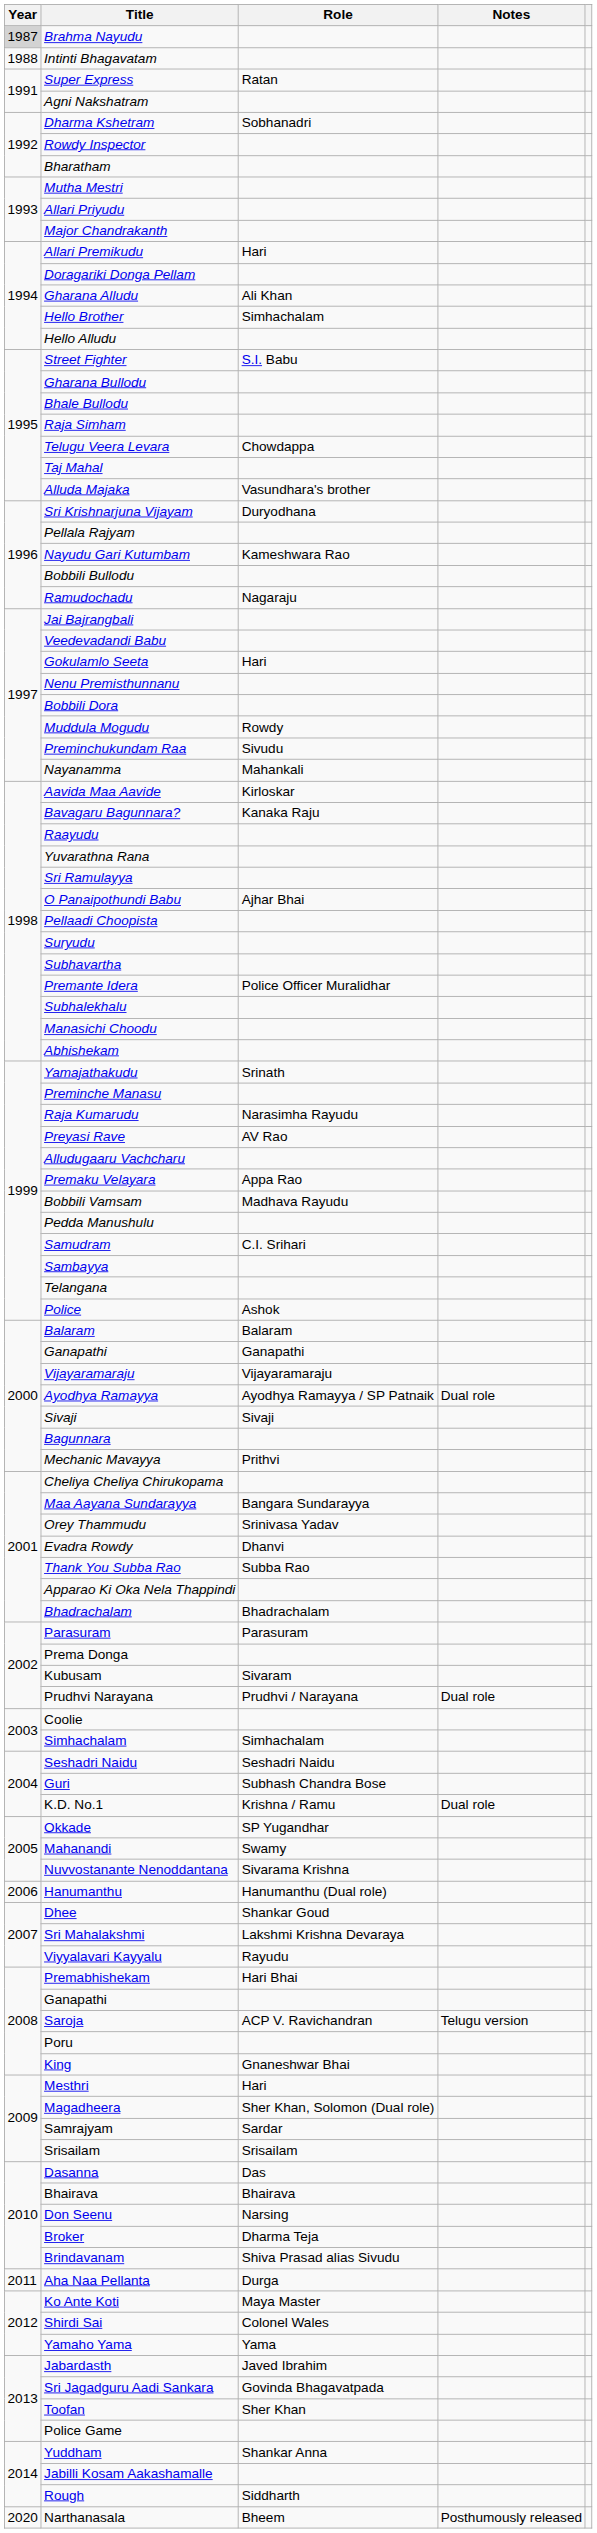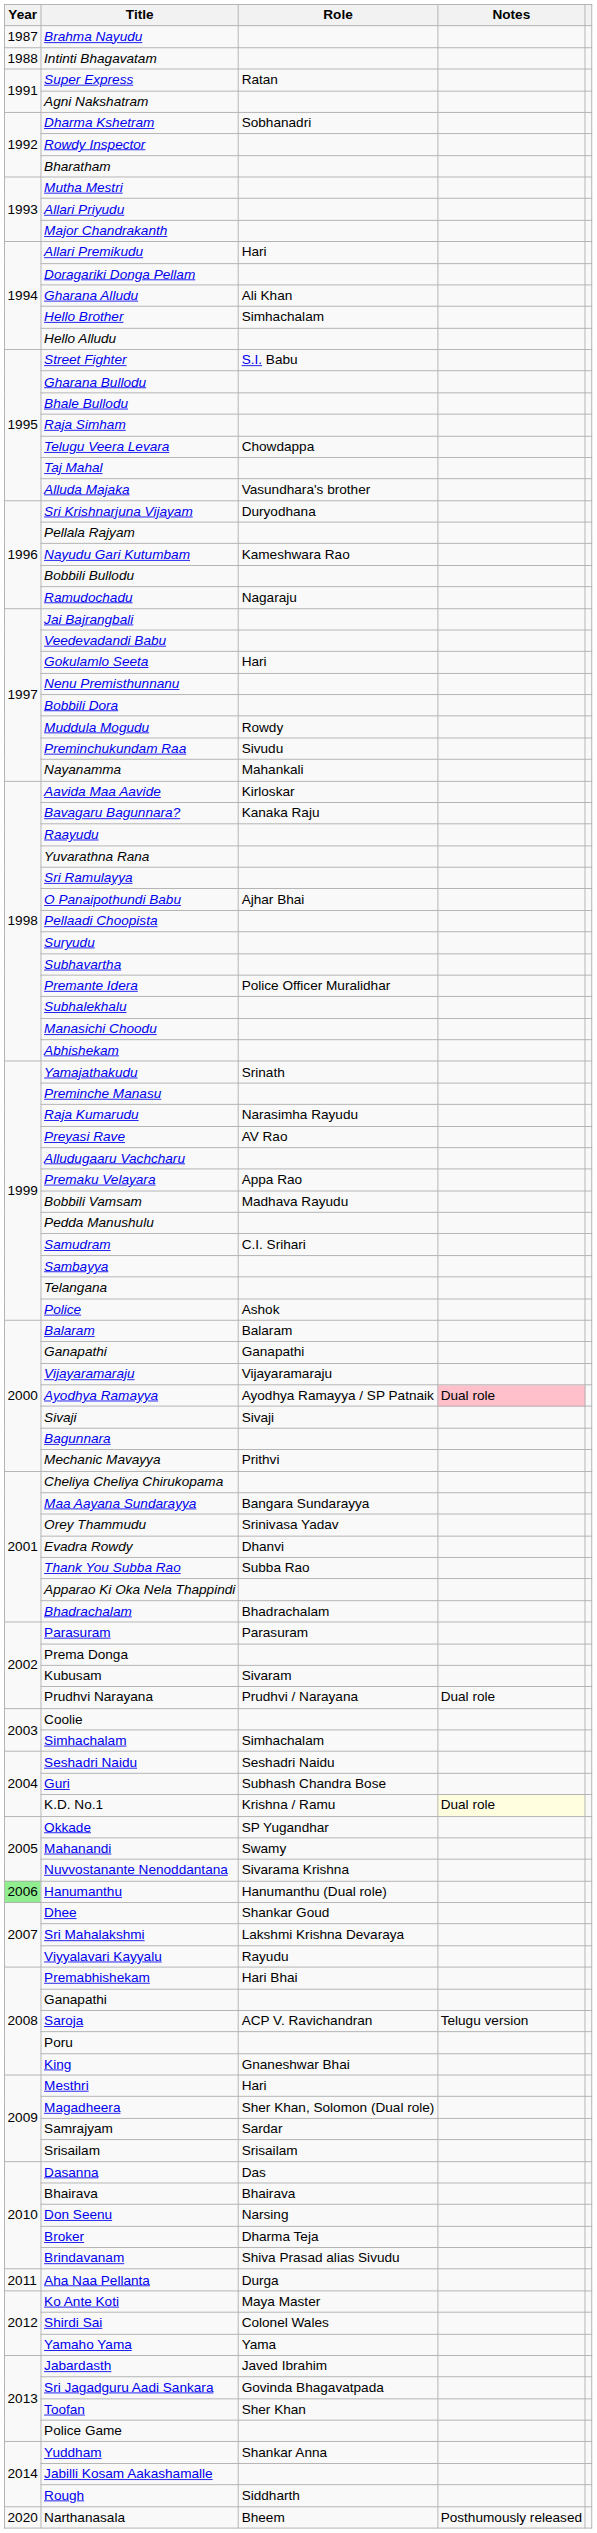(23, 36) lightgrey background -> (23, 36) no background
(468, 1395) no background -> (468, 1395) pink background
(468, 1805) no background -> (468, 1805) lightyellow background
(23, 1891) no background -> (23, 1891) lightgreen background
